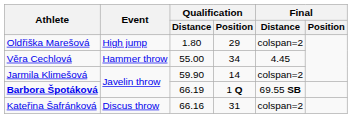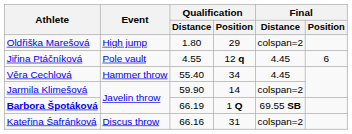+ row: (44, 59)
(192, 59) 55.00 -> (192, 74) 55.40
